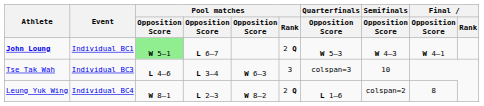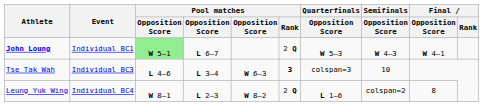(290, 69) normal -> (290, 69) bold
